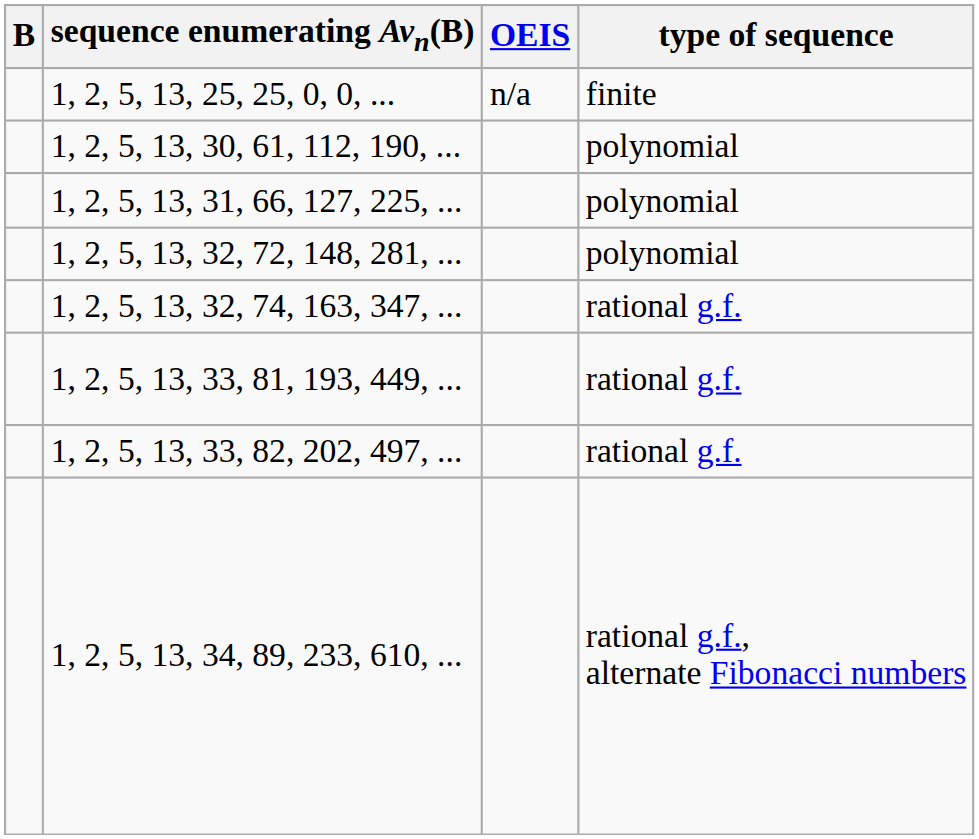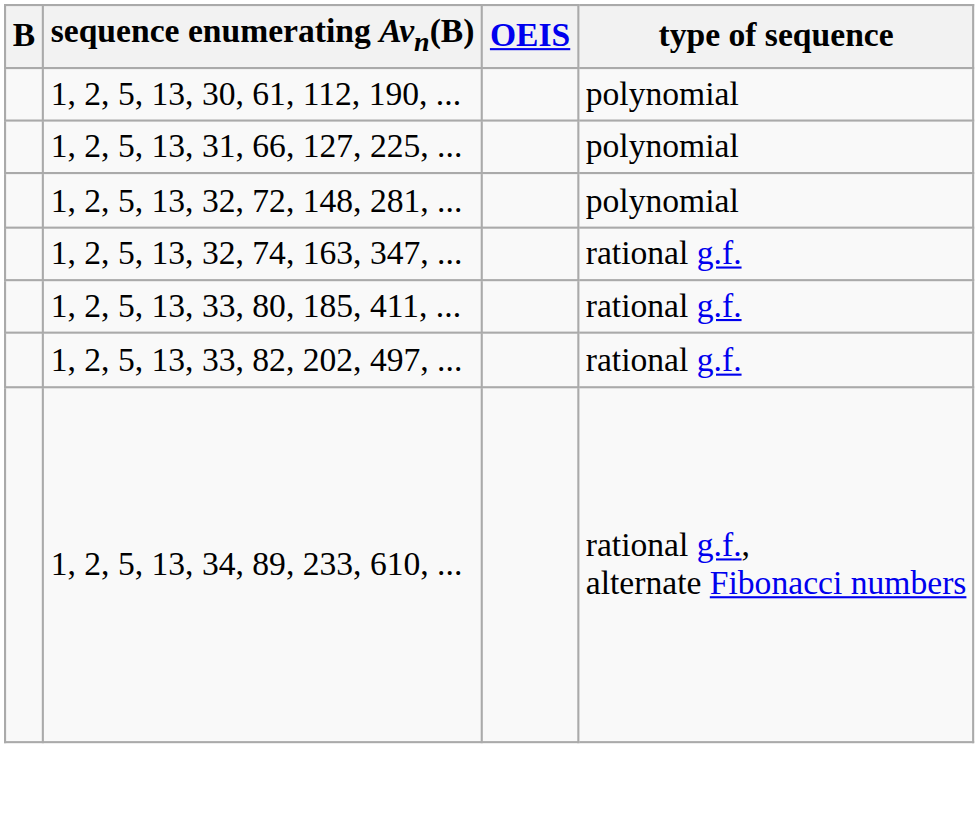- row: (223, 93)
+ row: (256, 306)
- row: (256, 378)
